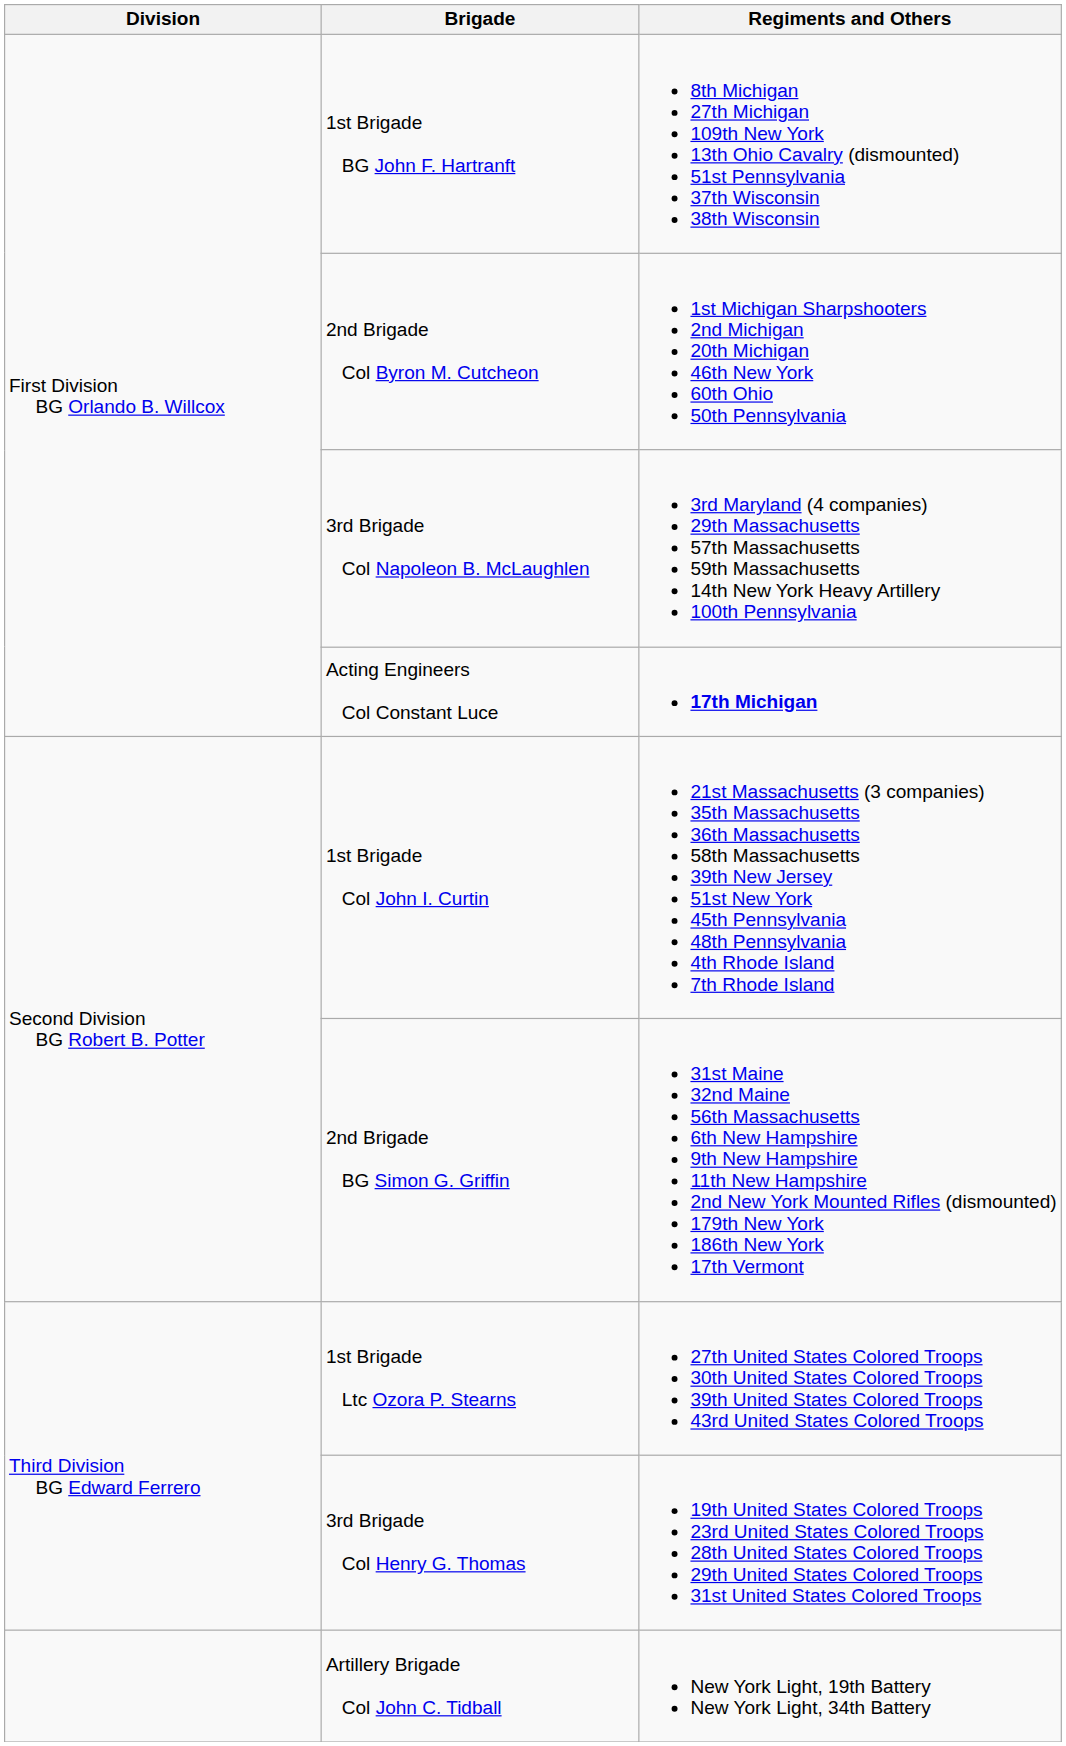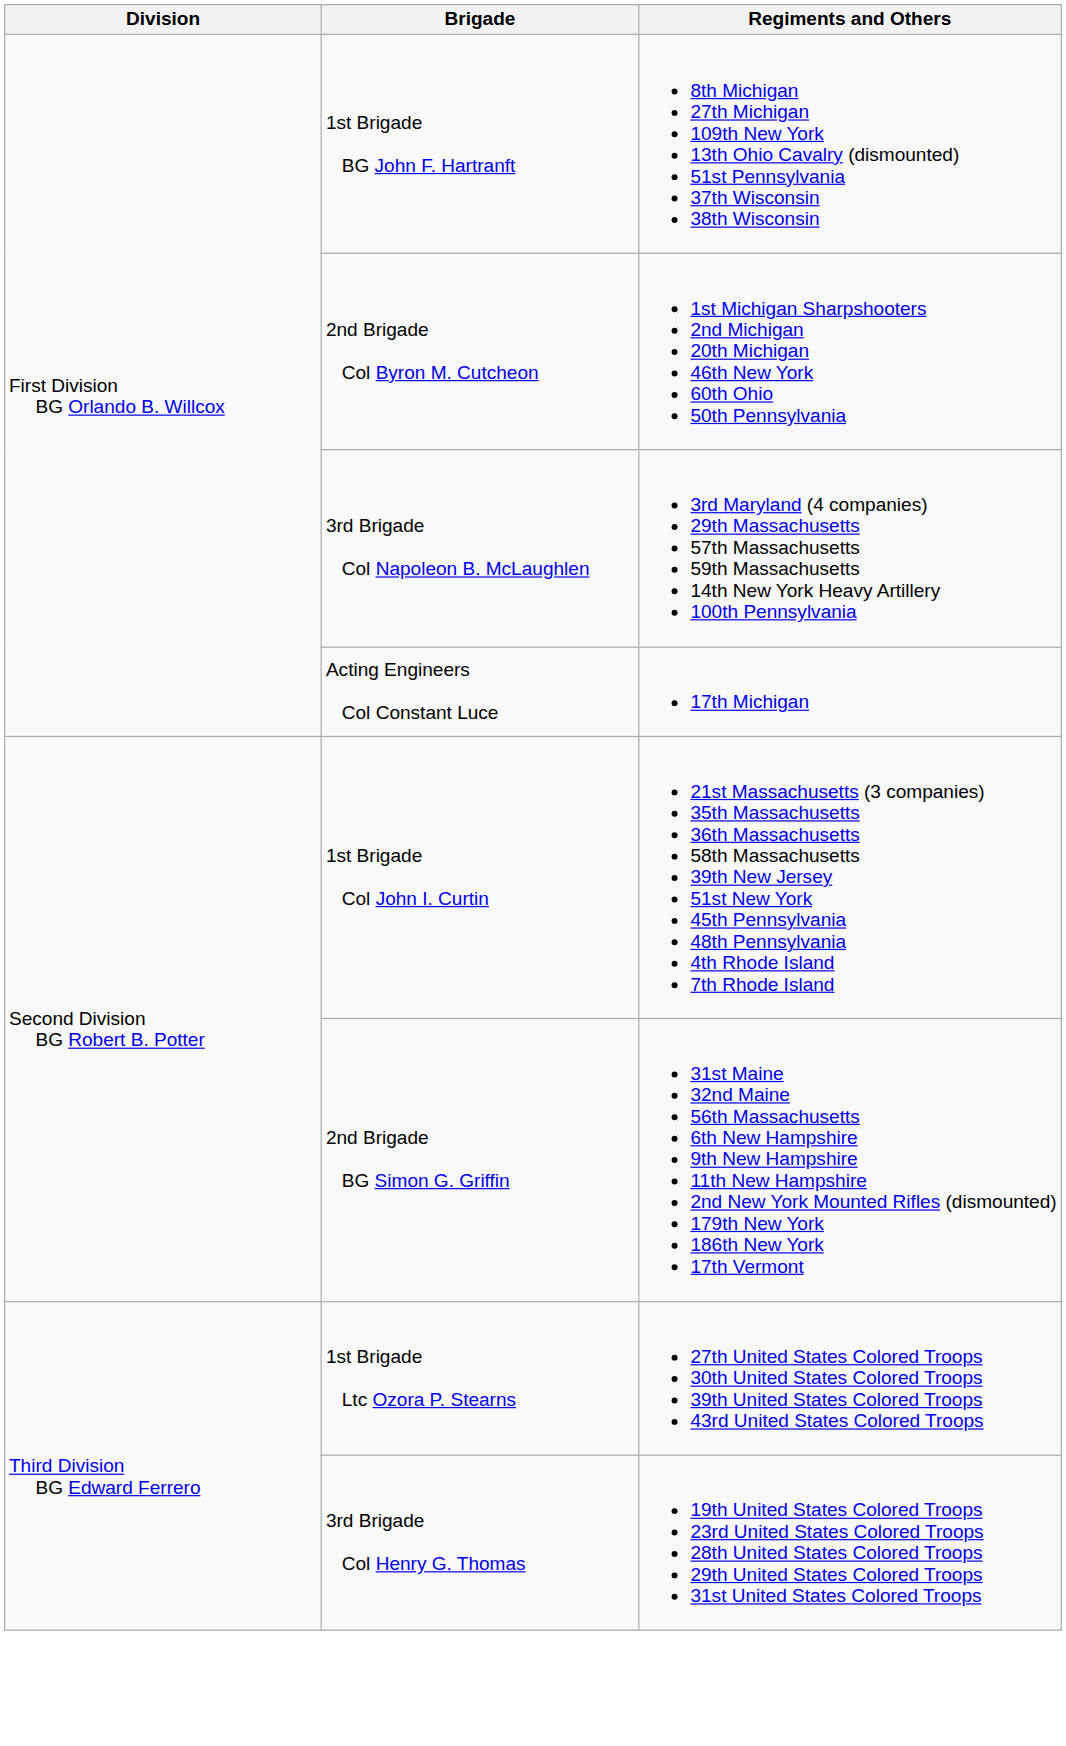(850, 702) bold -> (850, 702) normal
- row: (414, 1686)
